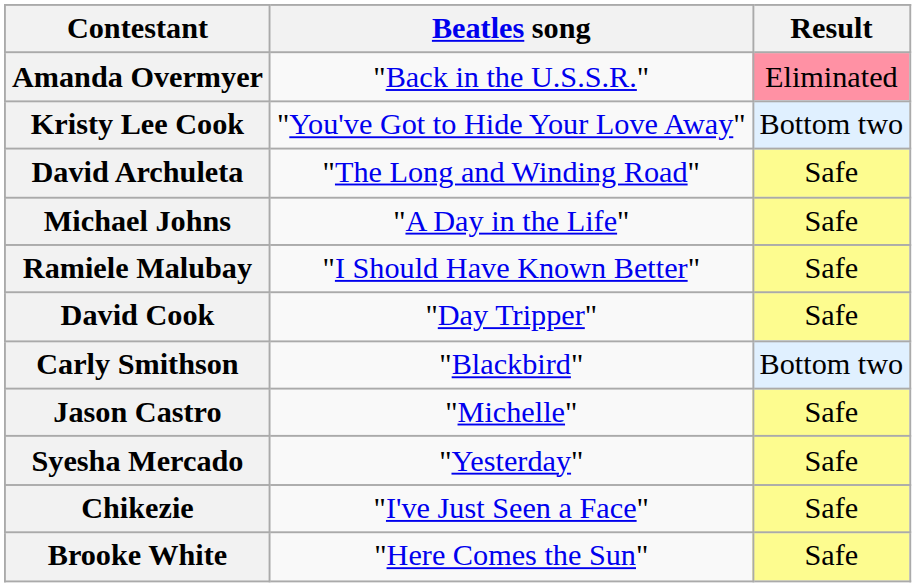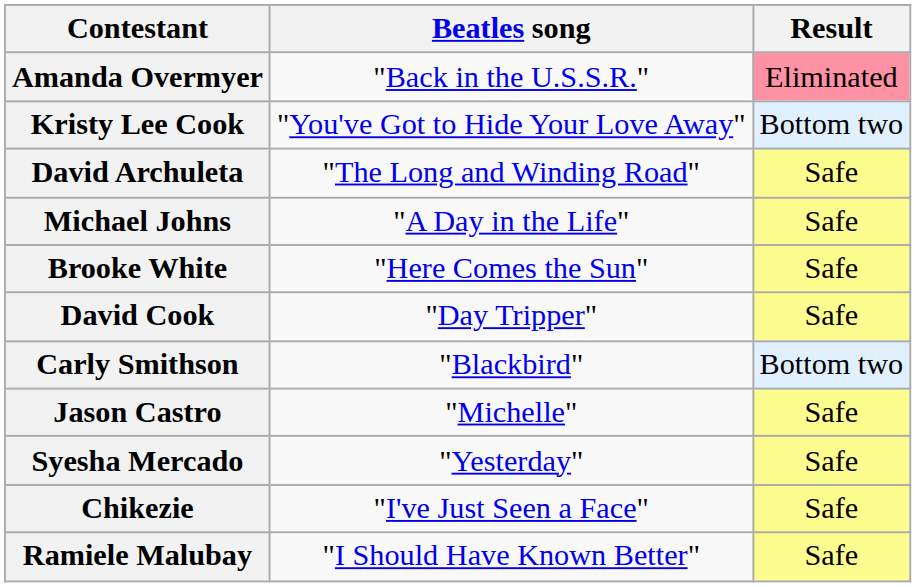rows swapped: (137, 556) <-> (137, 268)
